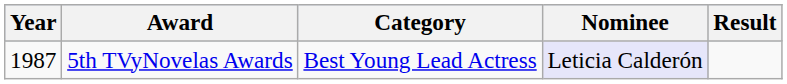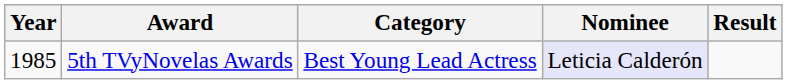(33, 59) 1987 -> (33, 59) 1985
